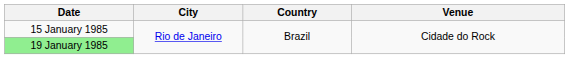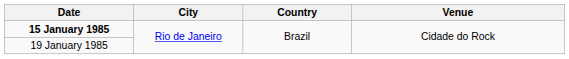(69, 29) normal -> (69, 29) bold
(69, 45) lightgreen background -> (69, 45) no background
